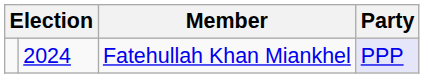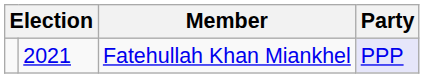(47, 55) 2024 -> (47, 55) 2021
